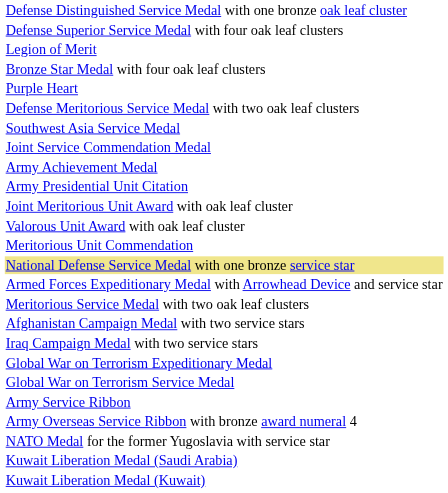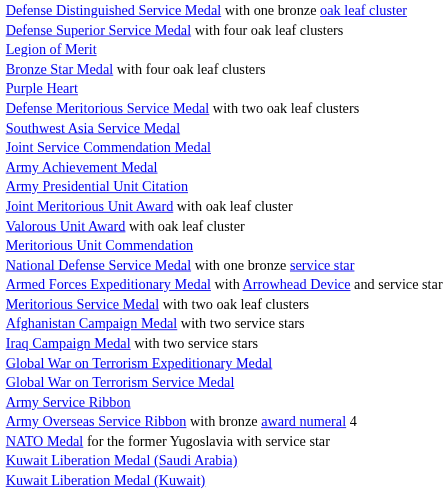(180, 265) khaki background -> (180, 265) no background
